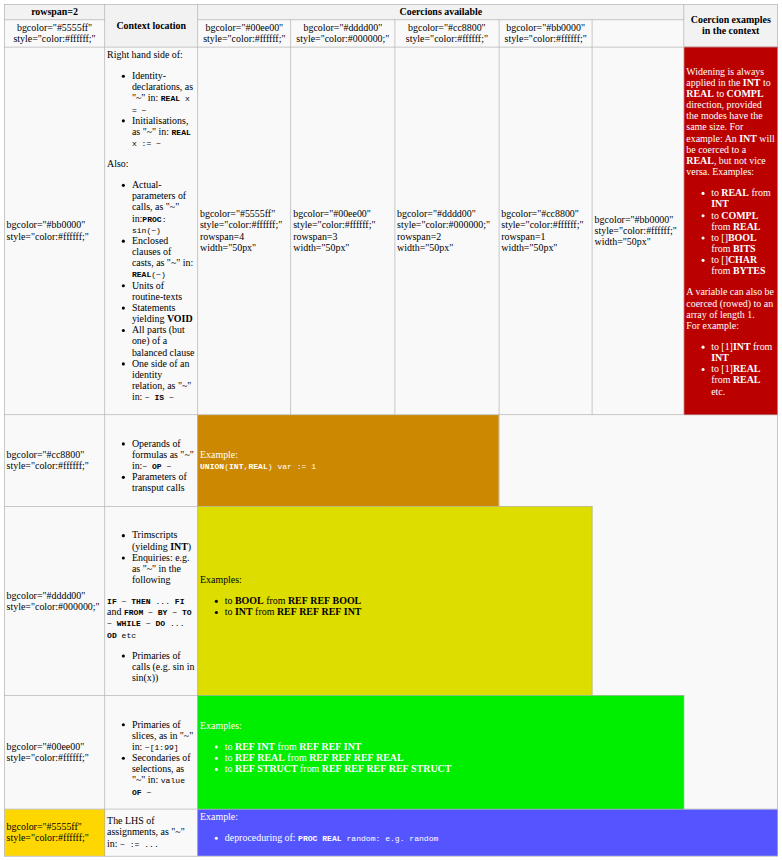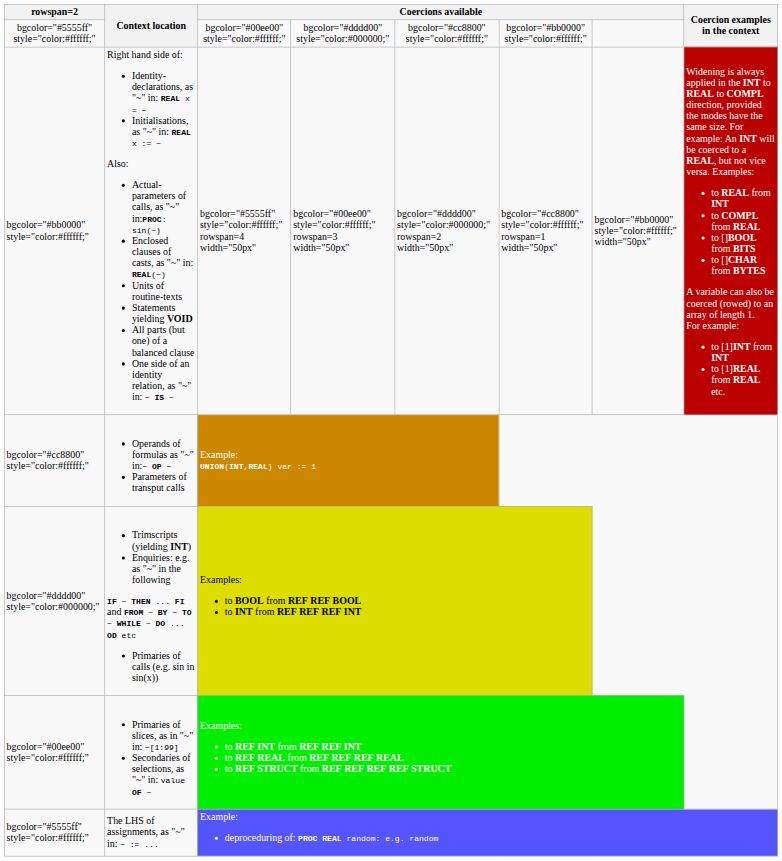(48, 832) gold background -> (48, 832) no background
